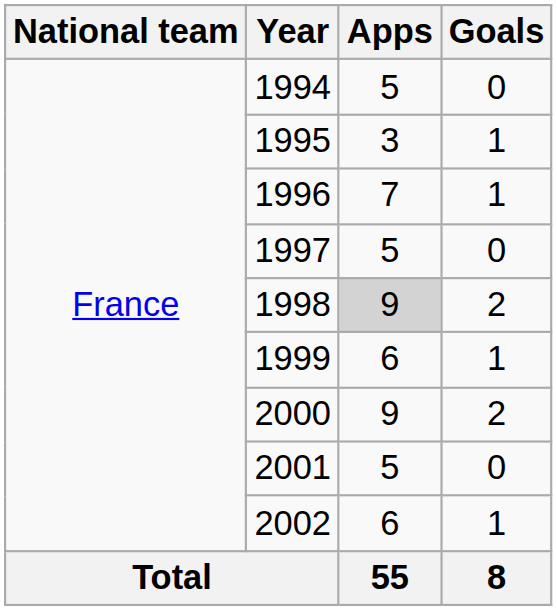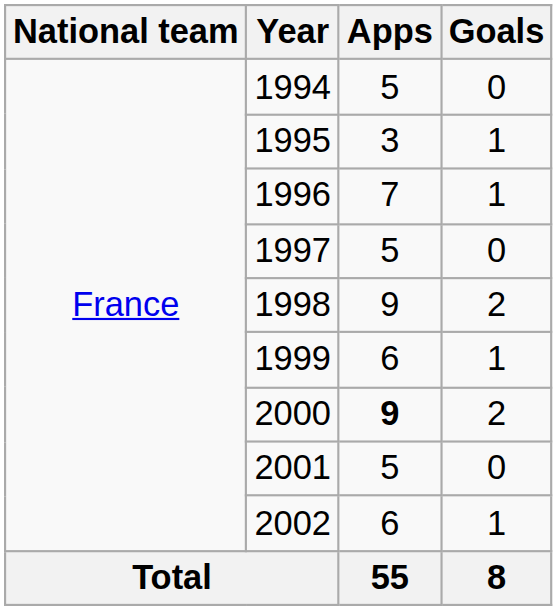(390, 304) lightgrey background -> (390, 304) no background
(390, 413) normal -> (390, 413) bold
